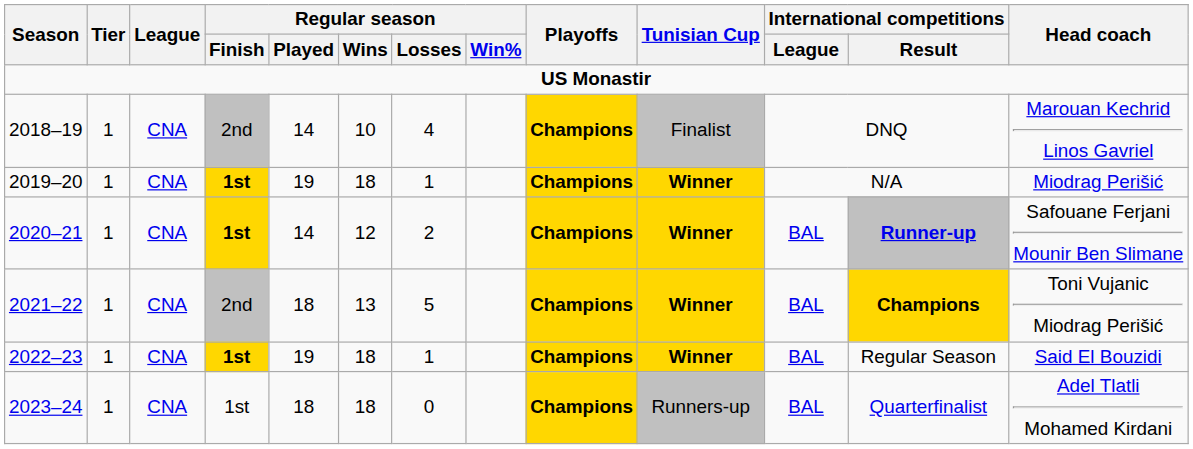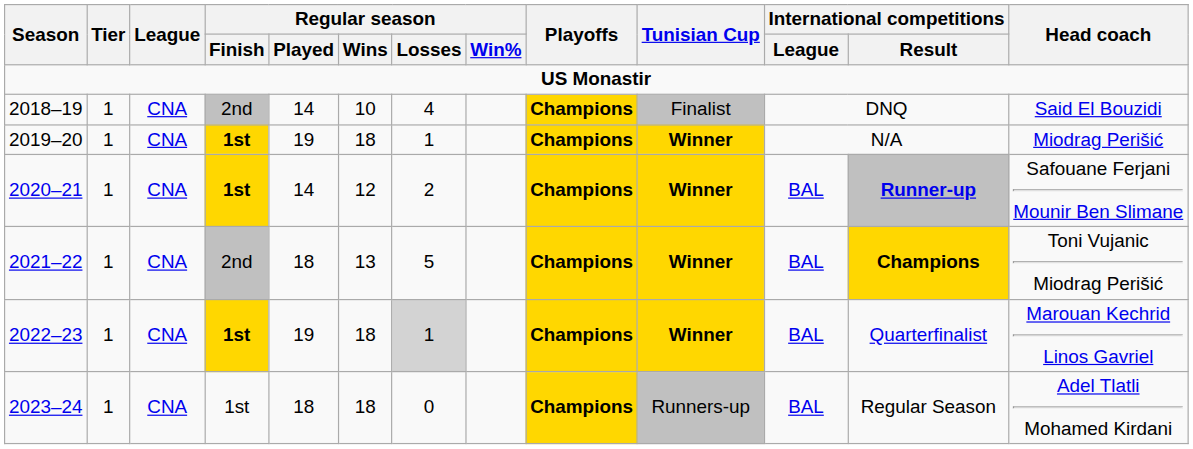(1098, 130) Marouan Kechrid Linos Gavriel -> (1098, 109) Said El Bouzidi
(429, 356) no background -> (429, 335) lightgrey background
(928, 356) Regular Season -> (928, 335) Quarterfinalist
(1098, 356) Said El Bouzidi -> (1098, 335) Marouan Kechrid Linos Gavriel
(928, 407) Quarterfinalist -> (928, 407) Regular Season
